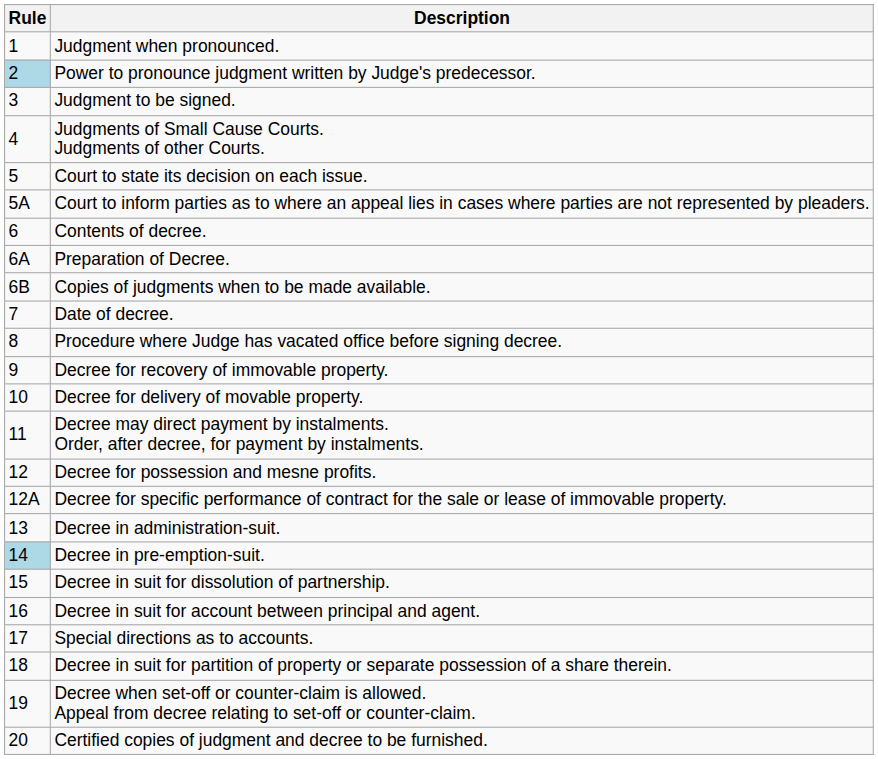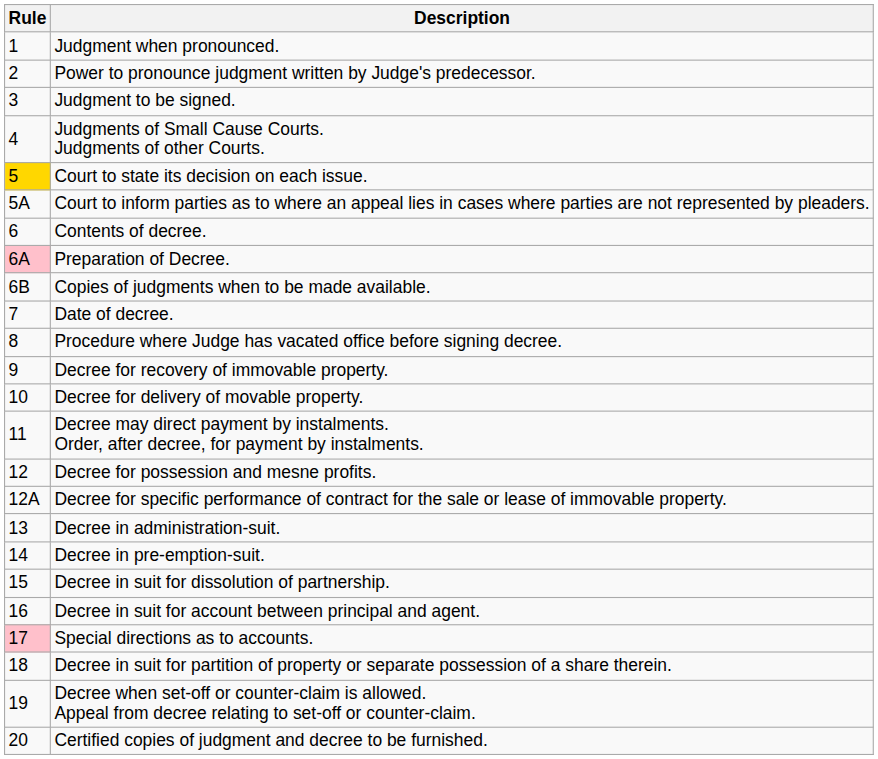(13, 73) lightblue background -> (13, 73) no background
(13, 176) no background -> (13, 176) gold background
(19, 259) no background -> (19, 259) pink background
(18, 555) lightblue background -> (18, 555) no background
(18, 638) no background -> (18, 638) pink background
